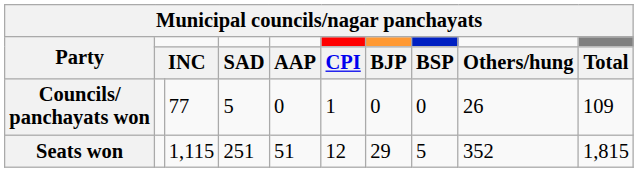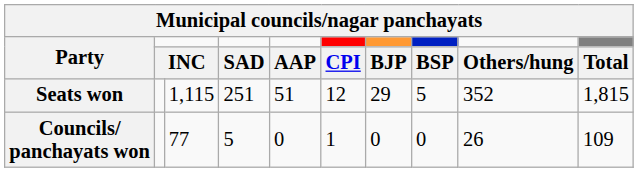rows swapped: (80, 106) <-> (80, 150)
